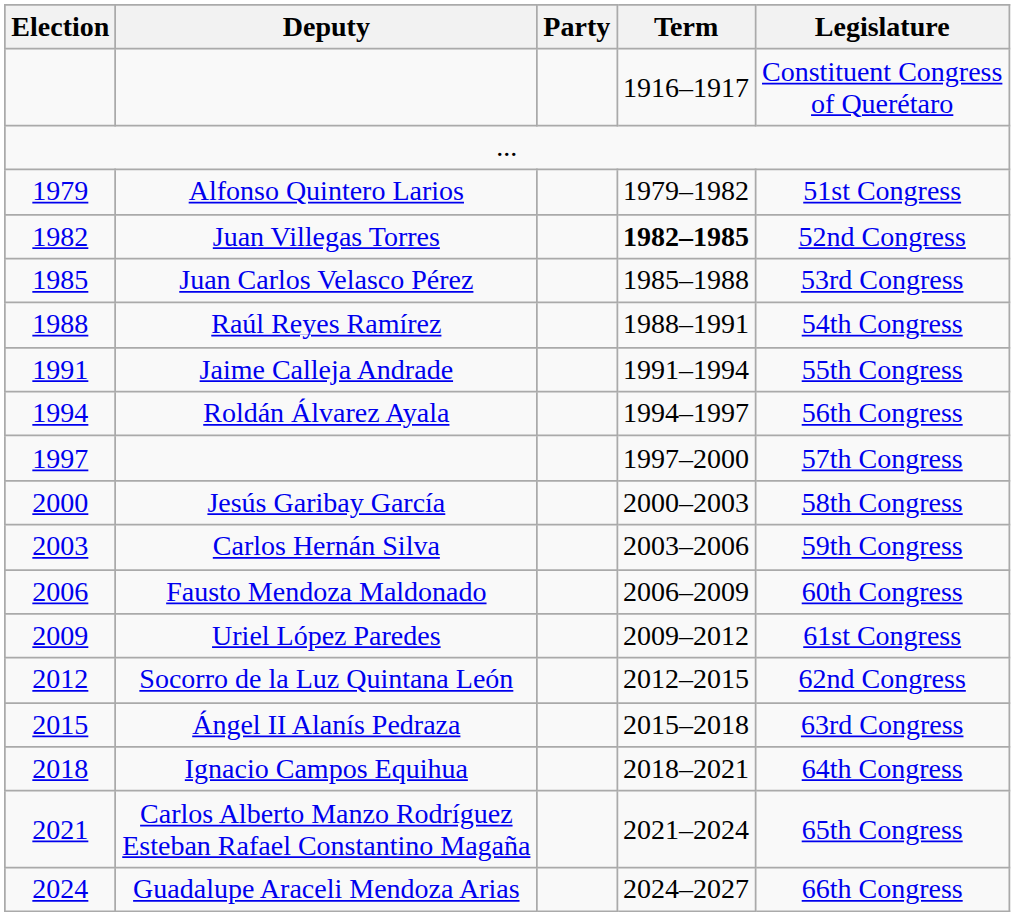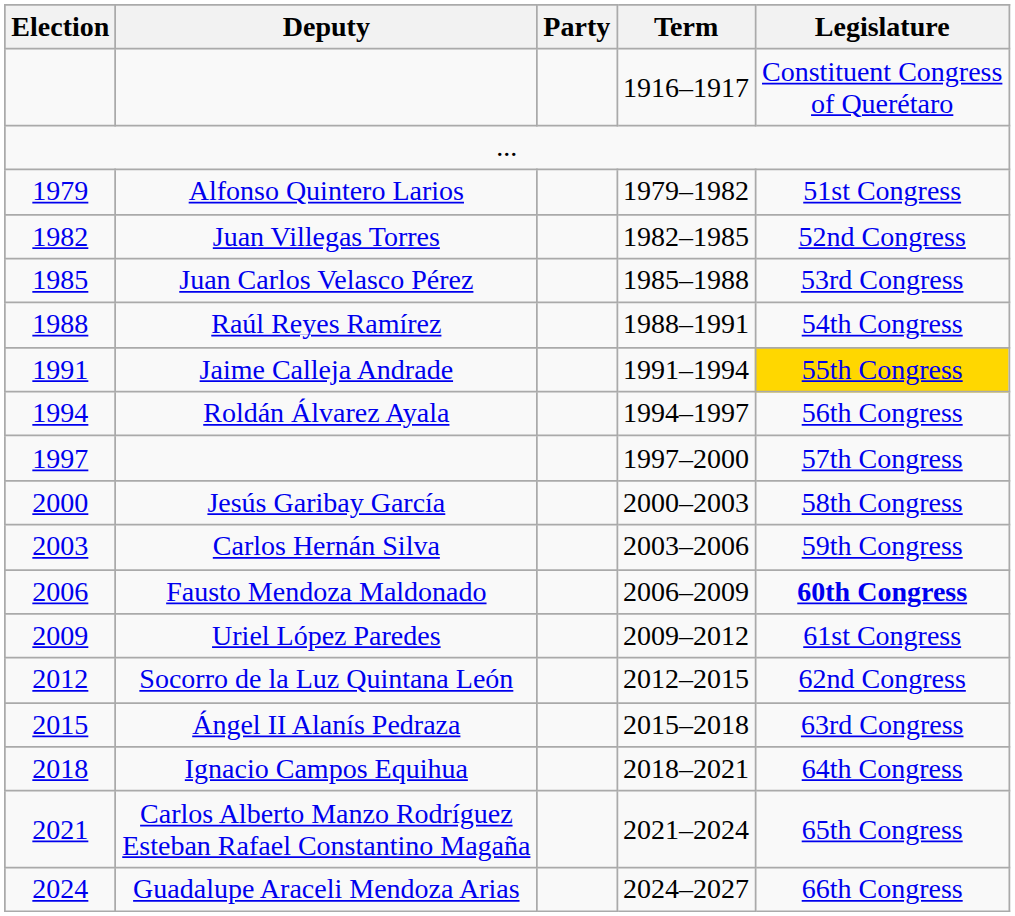(686, 235) bold -> (686, 235) normal
(882, 369) no background -> (882, 369) gold background
(882, 591) normal -> (882, 591) bold
